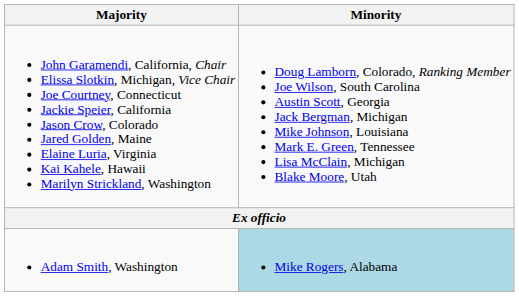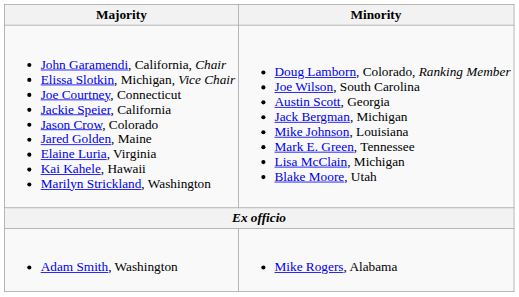(376, 267) lightblue background -> (376, 267) no background
